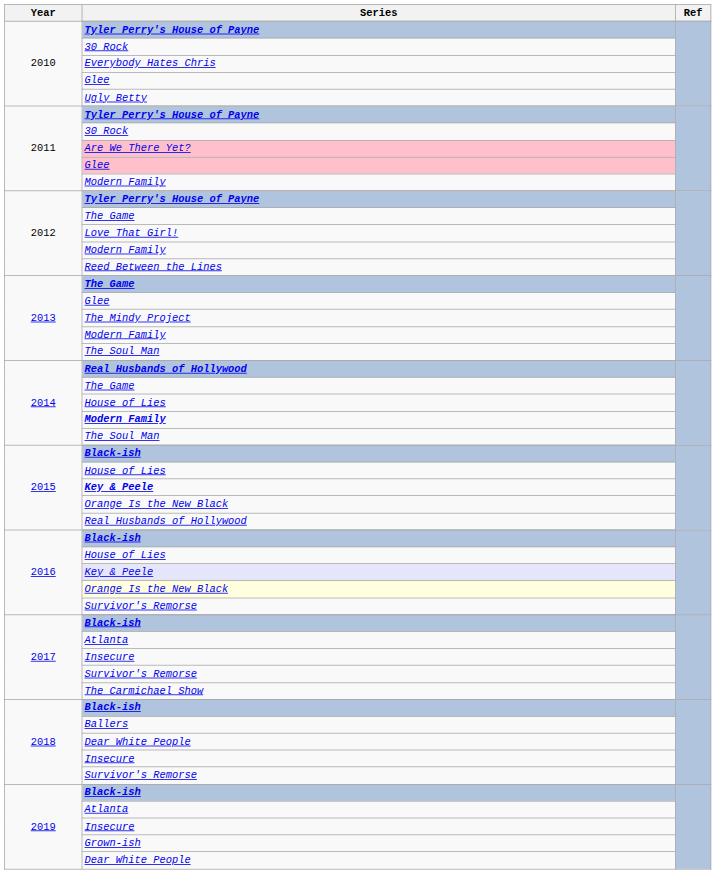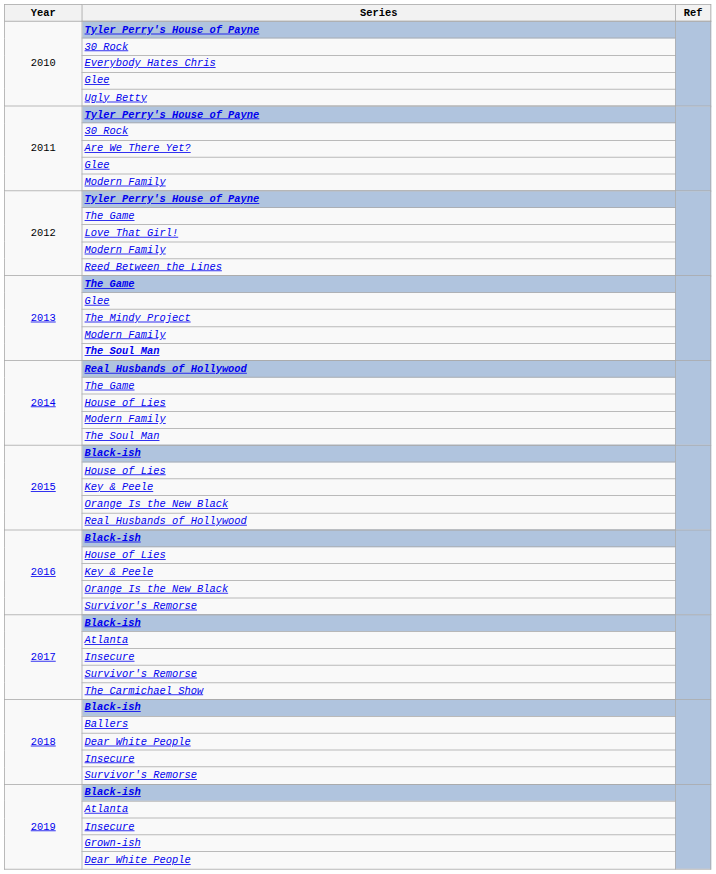(138, 148) pink background -> (138, 148) no background
(97, 165) pink background -> (97, 165) no background
(122, 352) normal -> (122, 352) bold
(125, 420) bold -> (125, 420) normal
(119, 487) bold -> (119, 487) normal
(119, 572) lavender background -> (119, 572) no background
(156, 589) lightyellow background -> (156, 589) no background
